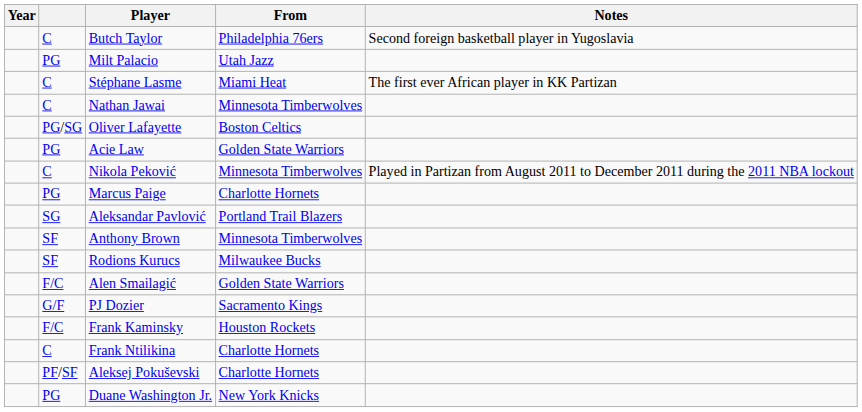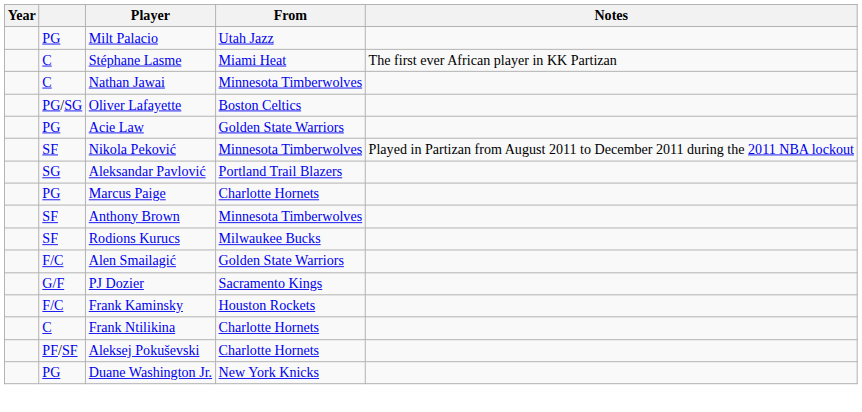- row: (125, 37)
(47, 171) C -> (50, 149) SF
rows swapped: (147, 216) <-> (127, 194)
